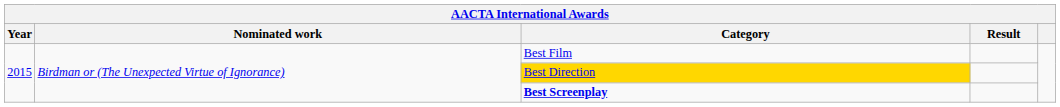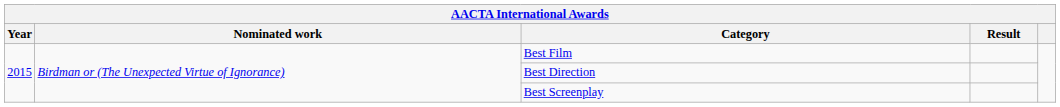(559, 72) gold background -> (559, 72) no background
(566, 92) bold -> (564, 92) normal
